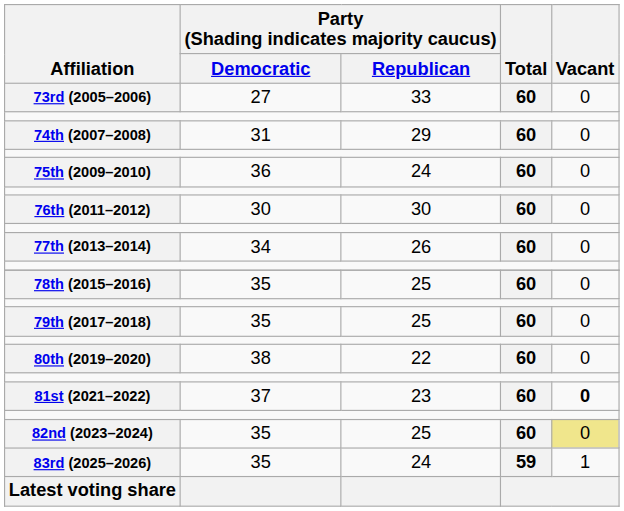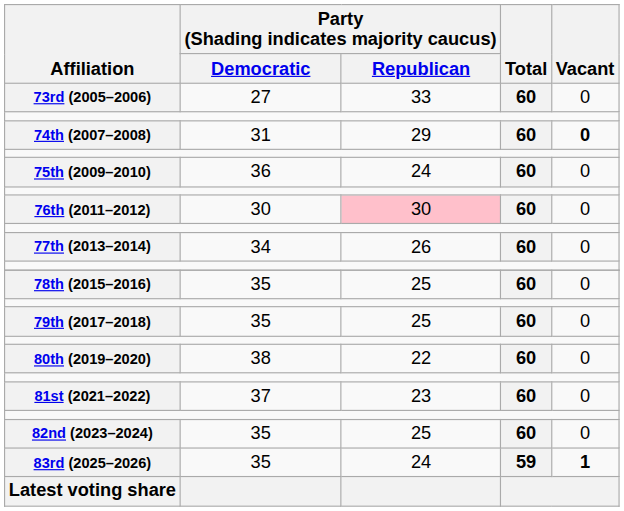(585, 134) normal -> (585, 134) bold
(421, 209) no background -> (421, 209) pink background
(585, 396) bold -> (585, 396) normal
(585, 433) khaki background -> (585, 433) no background
(585, 462) normal -> (585, 462) bold
